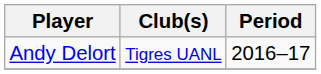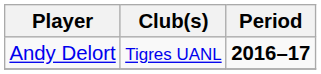(271, 53) normal -> (271, 53) bold
